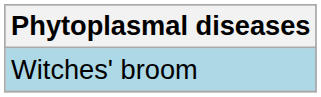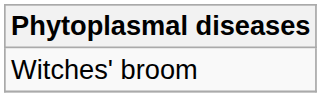(104, 69) lightblue background -> (104, 69) no background
